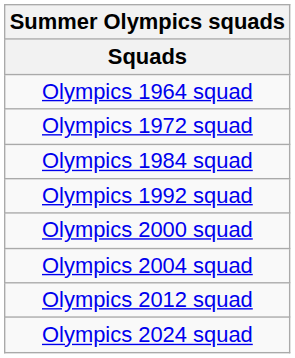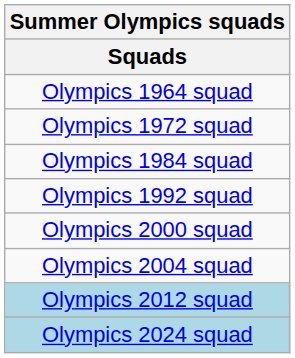(147, 299) no background -> (147, 299) lightblue background
(147, 334) no background -> (147, 334) lightblue background
